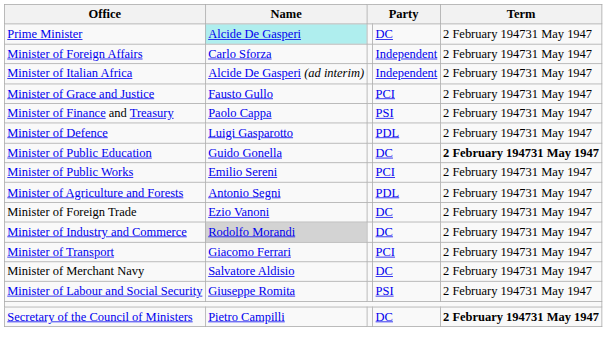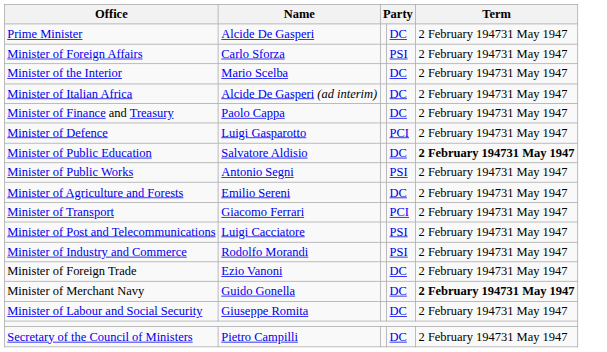(255, 34) paleturquoise background -> (268, 34) no background
(406, 53) Independent -> (399, 53) PSI
+ row: (65, 73)
(406, 73) Independent -> (398, 93) DC
- row: (81, 93)
(385, 113) PSI -> (398, 113) DC
(387, 133) PDL -> (399, 133) PCI
(245, 152) Guido Gonella -> (264, 152) Salvatore Aldisio
(243, 172) Emilio Sereni -> (258, 172) Antonio Segni
(385, 172) PCI -> (399, 172) PSI
(244, 192) Antonio Segni -> (256, 192) Emilio Sereni
(387, 192) PDL -> (398, 192) DC
rows swapped: (61, 251) <-> (72, 212)
+ row: (111, 232)
(252, 232) lightgrey background -> (265, 251) no background
(384, 232) DC -> (399, 251) PSI
(251, 271) Salvatore Aldisio -> (258, 291) Guido Gonella
(518, 271) normal -> (497, 291) bold
(385, 291) PSI -> (398, 311) DC
(521, 317) bold -> (493, 336) normal
